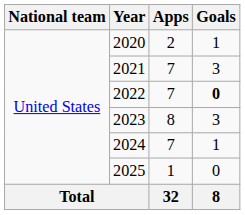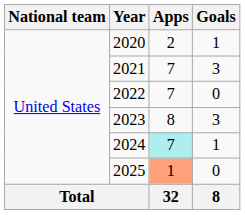(216, 94) bold -> (216, 94) normal
(171, 145) no background -> (171, 145) paleturquoise background
(171, 171) no background -> (171, 171) lightsalmon background
